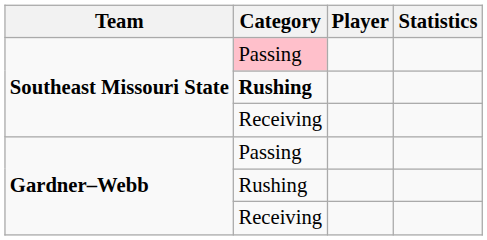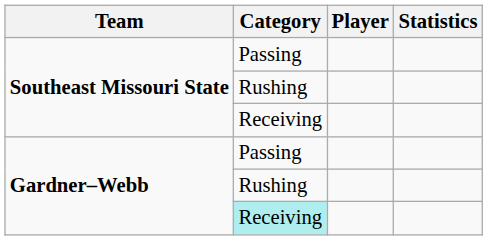(270, 54) pink background -> (270, 54) no background
(275, 86) bold -> (273, 86) normal
(280, 217) no background -> (280, 217) paleturquoise background
